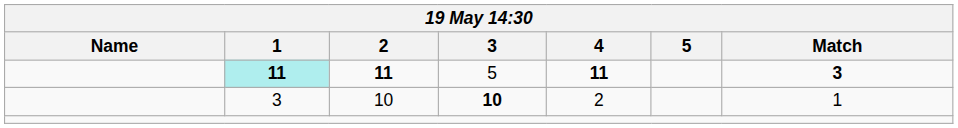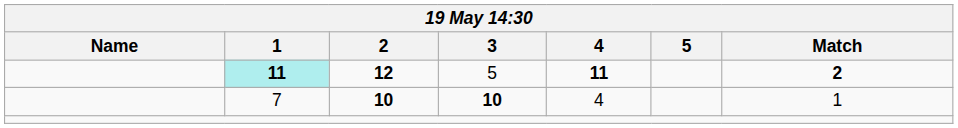(384, 73) 11 -> (384, 73) 12
(837, 73) 3 -> (837, 73) 2
(277, 101) 3 -> (277, 101) 7
(384, 101) normal -> (384, 101) bold
(599, 101) 2 -> (599, 101) 4
